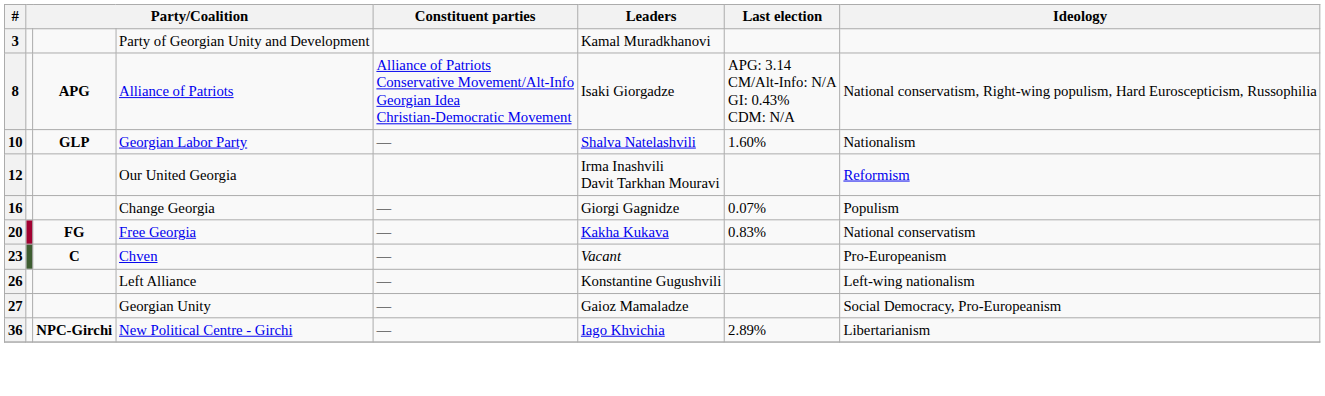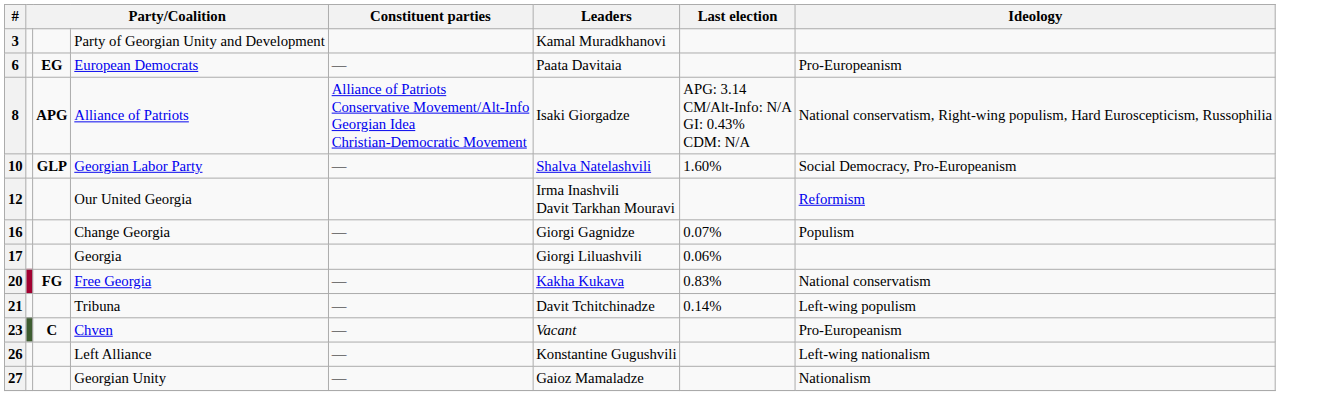+ row: (15, 65)
(879, 142) Nationalism -> (908, 166) Social Democracy, Pro-Europeanism
+ row: (15, 256)
+ row: (15, 305)
(952, 305) Social Democracy, Pro-Europeanism -> (835, 378) Nationalism
- row: (15, 329)
